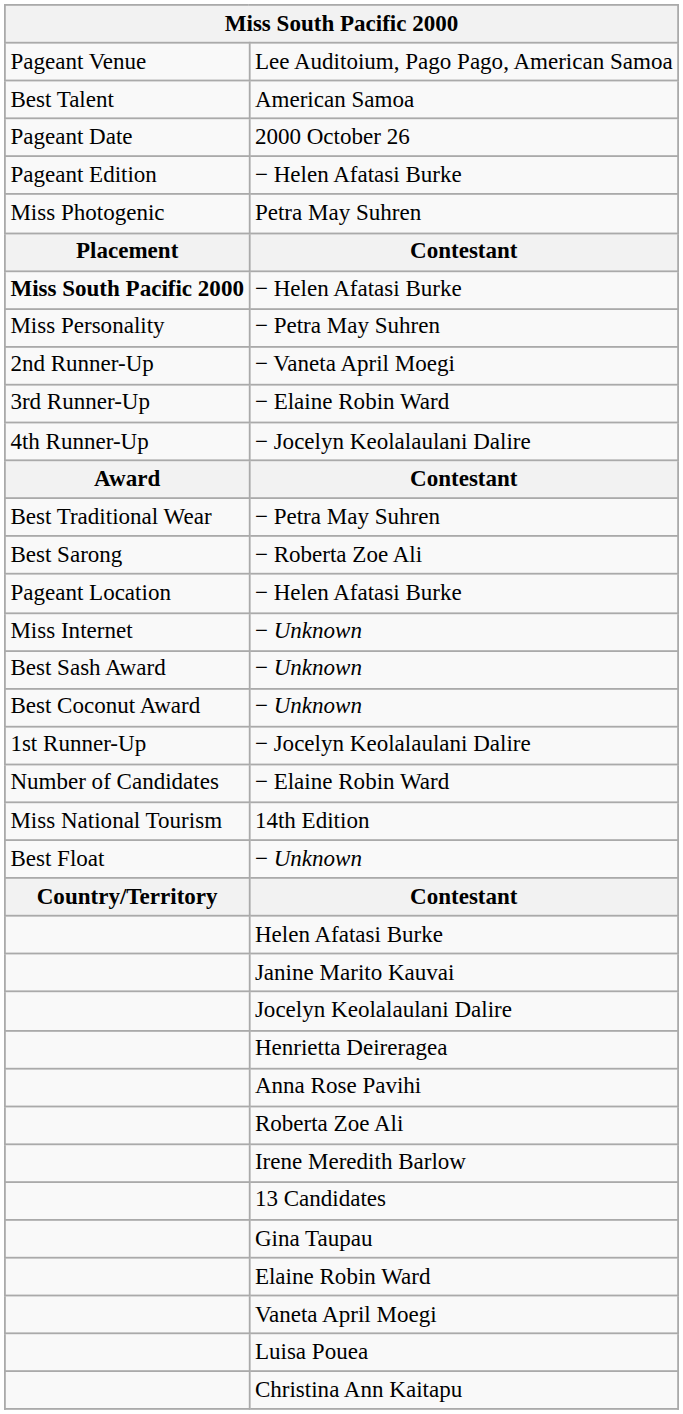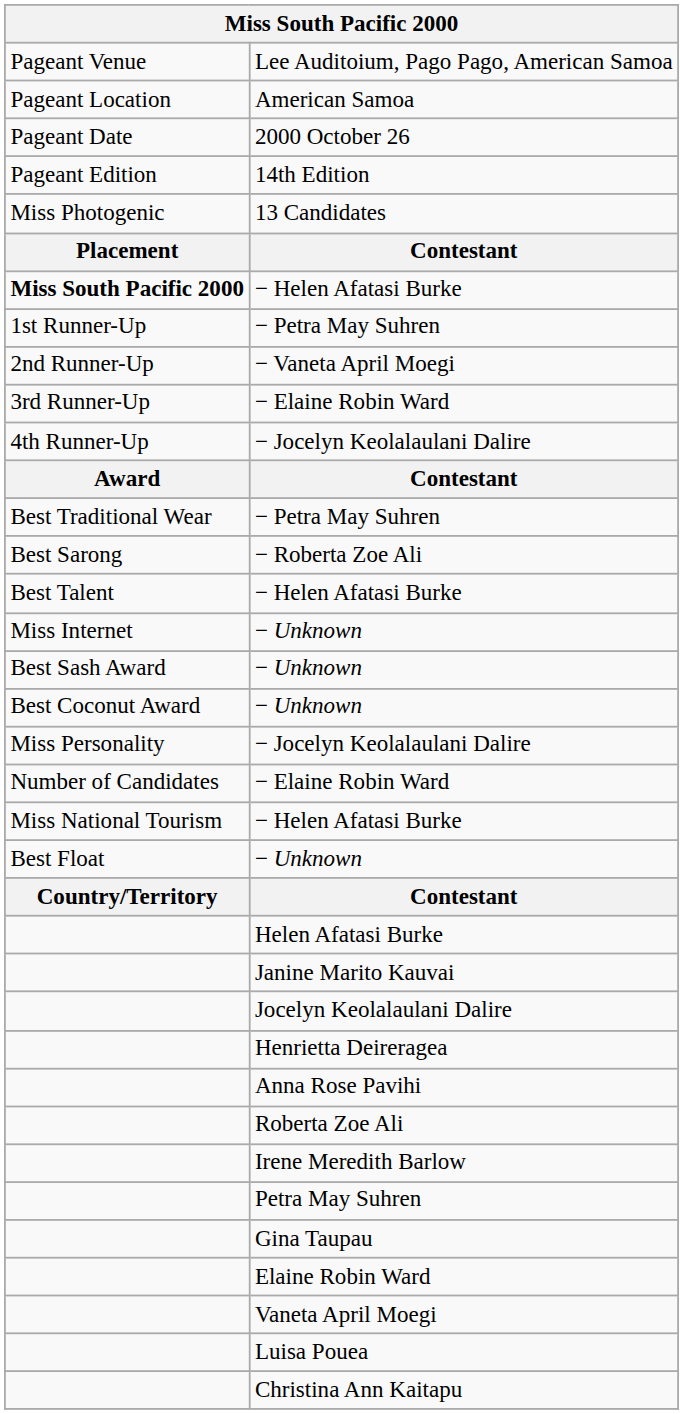(62, 99) Best Talent -> (91, 99) Pageant Location
(358, 175) − Helen Afatasi Burke -> (312, 175) 14th Edition
(338, 213) Petra May Suhren -> (320, 213) 13 Candidates
(88, 327) Miss Personality -> (78, 327) 1st Runner-Up
(91, 592) Pageant Location -> (62, 592) Best Talent
(78, 744) 1st Runner-Up -> (88, 744) Miss Personality
(312, 820) 14th Edition -> (358, 820) − Helen Afatasi Burke
(320, 1200) 13 Candidates -> (338, 1200) Petra May Suhren
